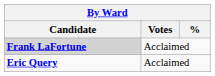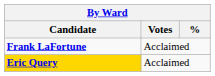(47, 46) lightgrey background -> (47, 46) no background
(32, 63) no background -> (32, 63) gold background
